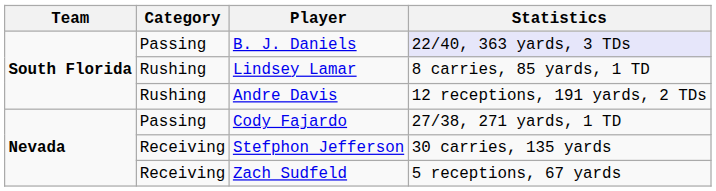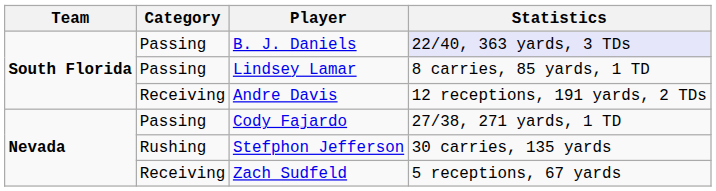(173, 70) Rushing -> (173, 70) Passing
(173, 96) Rushing -> (183, 96) Receiving
(183, 148) Receiving -> (173, 148) Rushing
